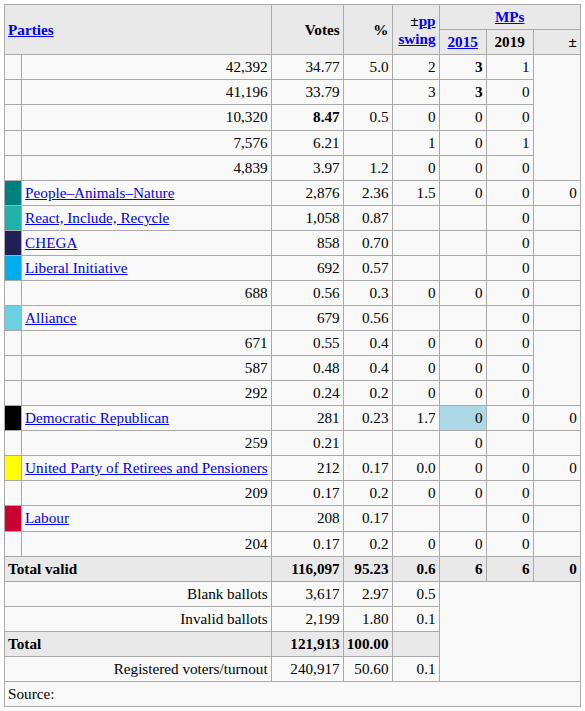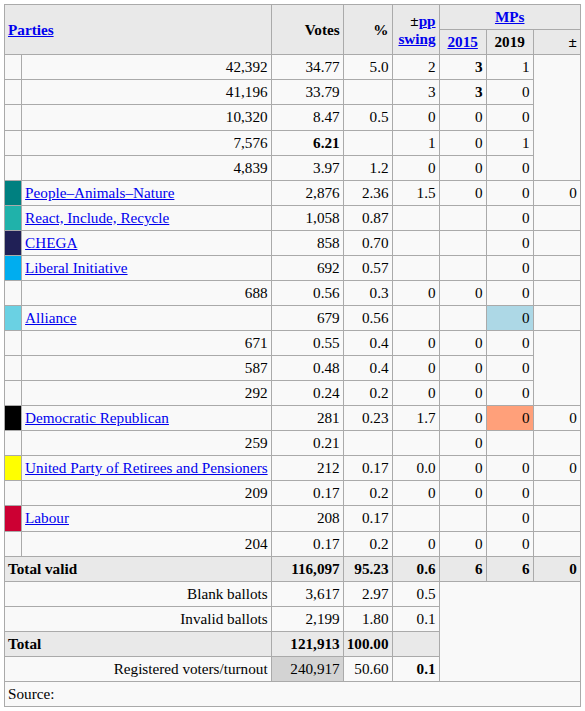(326, 117) bold -> (326, 117) normal
(326, 142) normal -> (326, 142) bold
(526, 317) no background -> (526, 317) lightblue background
(479, 418) lightblue background -> (479, 418) no background
(526, 418) no background -> (526, 418) lightsalmon background
(315, 668) no background -> (315, 668) lightgrey background
(426, 668) normal -> (426, 668) bold
